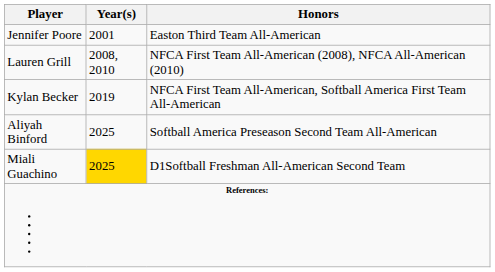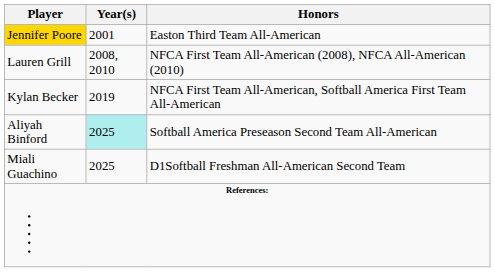(44, 34) no background -> (44, 34) gold background
(102, 131) no background -> (102, 131) paleturquoise background
(102, 166) gold background -> (102, 166) no background
